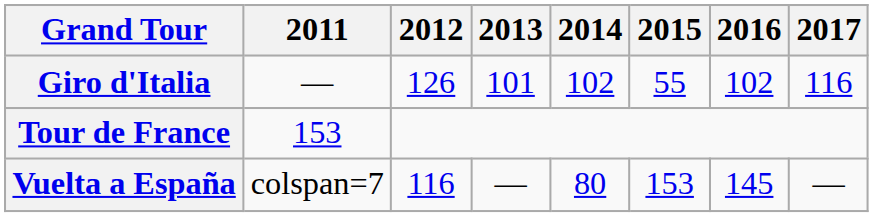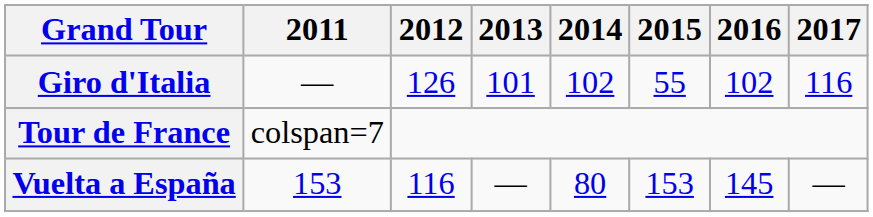(317, 132) 153 -> (317, 132) colspan=7
(317, 183) colspan=7 -> (317, 183) 153
